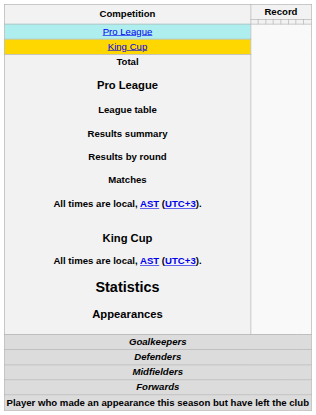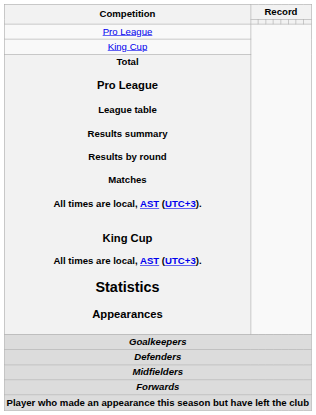(127, 31) paleturquoise background -> (127, 31) no background
(127, 46) gold background -> (127, 46) no background
